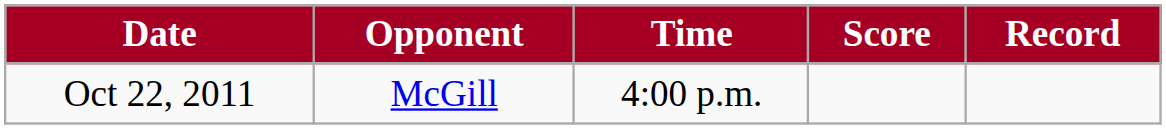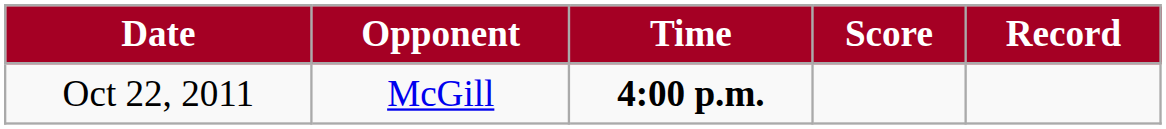(692, 92) normal -> (691, 92) bold
